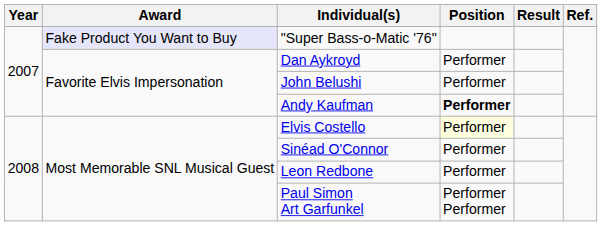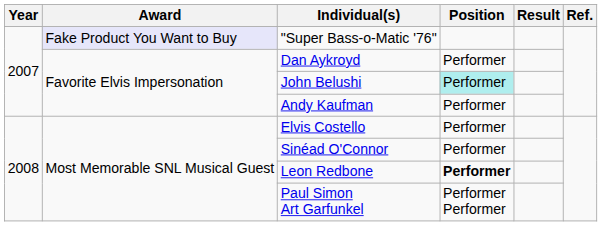(474, 82) no background -> (474, 82) paleturquoise background
(477, 104) bold -> (474, 104) normal
(474, 127) lightyellow background -> (474, 127) no background
(474, 171) normal -> (477, 171) bold
